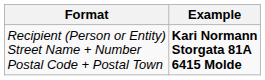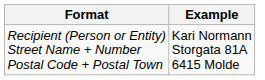(215, 49) bold -> (212, 49) normal
